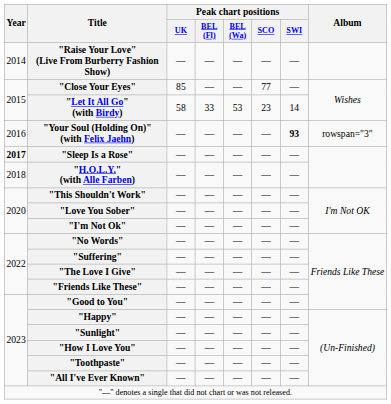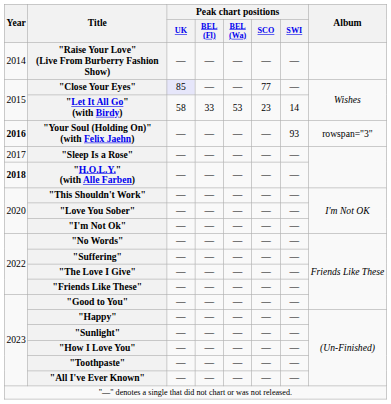(181, 87) no background -> (181, 87) lavender background
(16, 133) normal -> (16, 133) bold
(294, 133) bold -> (294, 133) normal
(16, 154) bold -> (16, 154) normal
(16, 175) normal -> (16, 175) bold
